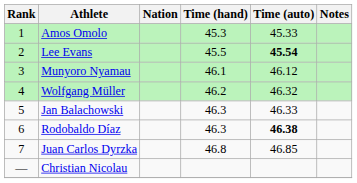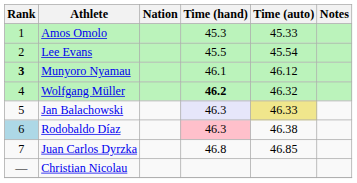(284, 52) bold -> (284, 52) normal
(21, 71) normal -> (21, 71) bold
(216, 91) normal -> (216, 91) bold
(216, 110) no background -> (216, 110) lavender background
(284, 110) no background -> (284, 110) khaki background
(21, 129) no background -> (21, 129) lightblue background
(216, 129) no background -> (216, 129) pink background
(284, 129) bold -> (284, 129) normal
